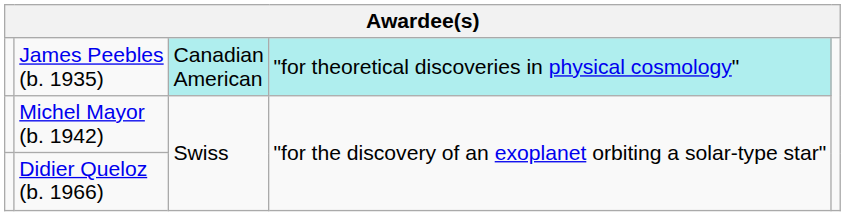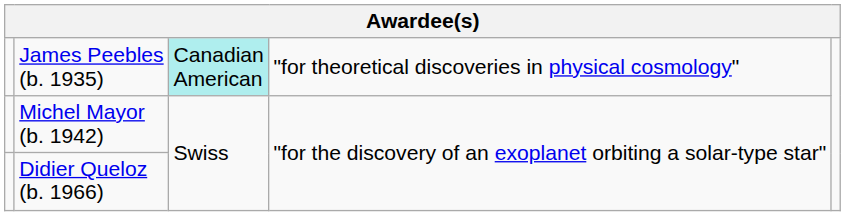(506, 66) paleturquoise background -> (506, 66) no background
